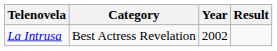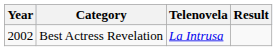columns swapped: (215, 14) <-> (37, 14)
